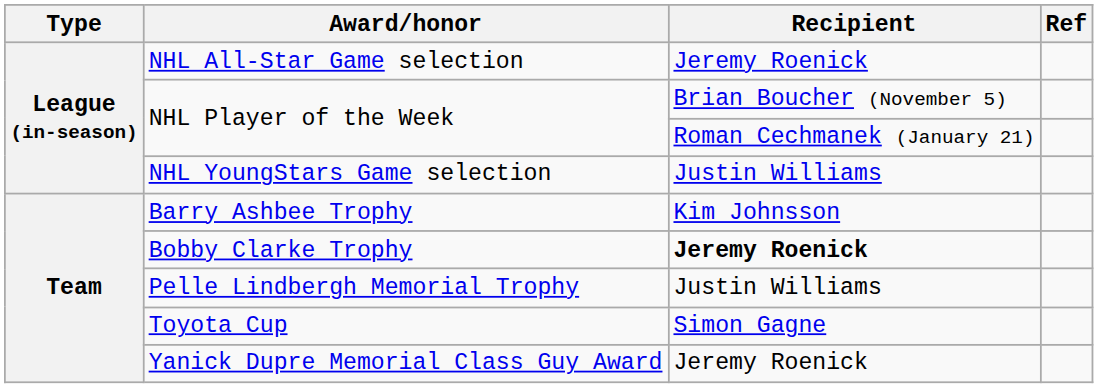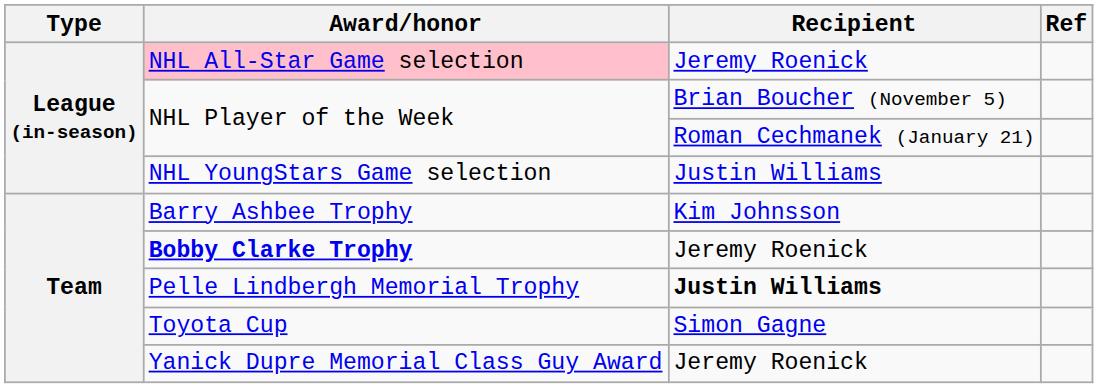(336, 61) no background -> (336, 61) pink background
(281, 250) normal -> (281, 250) bold
(771, 250) bold -> (771, 250) normal
(778, 288) normal -> (778, 288) bold
